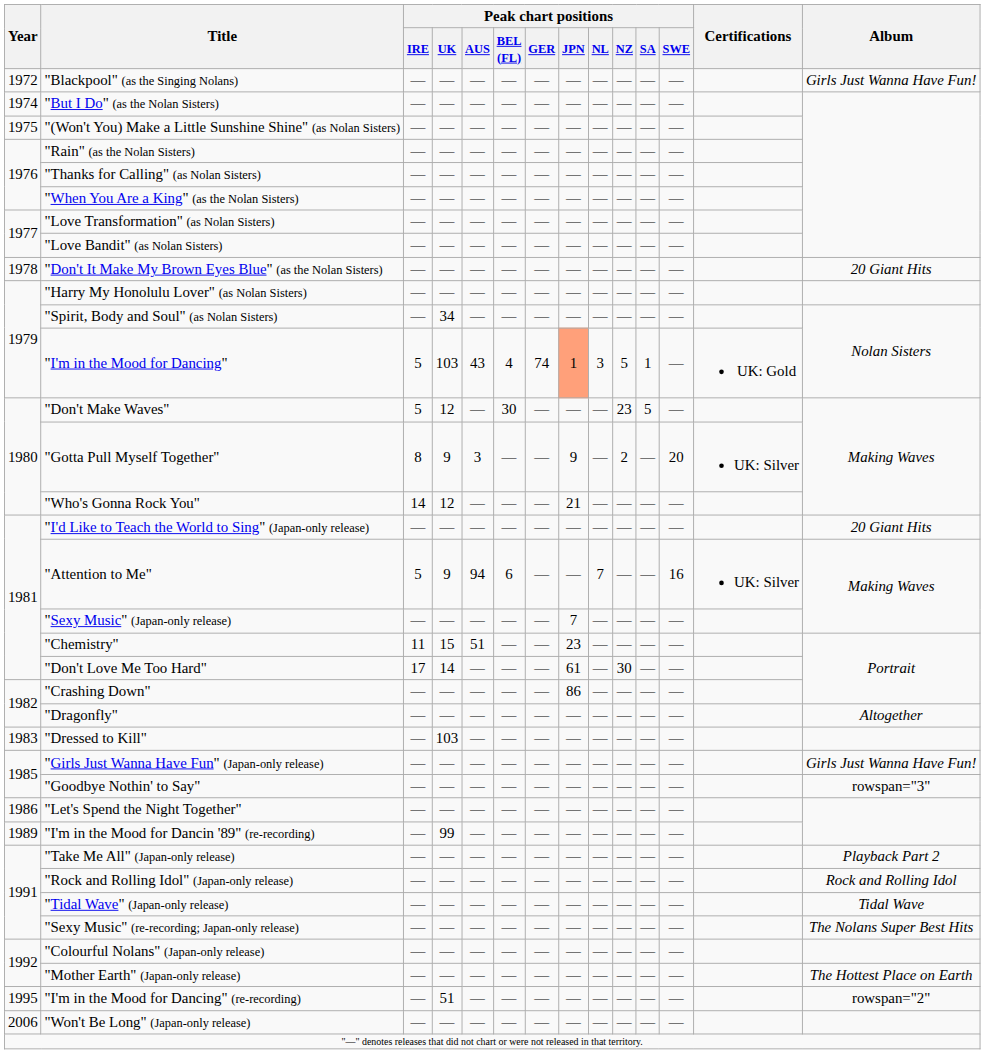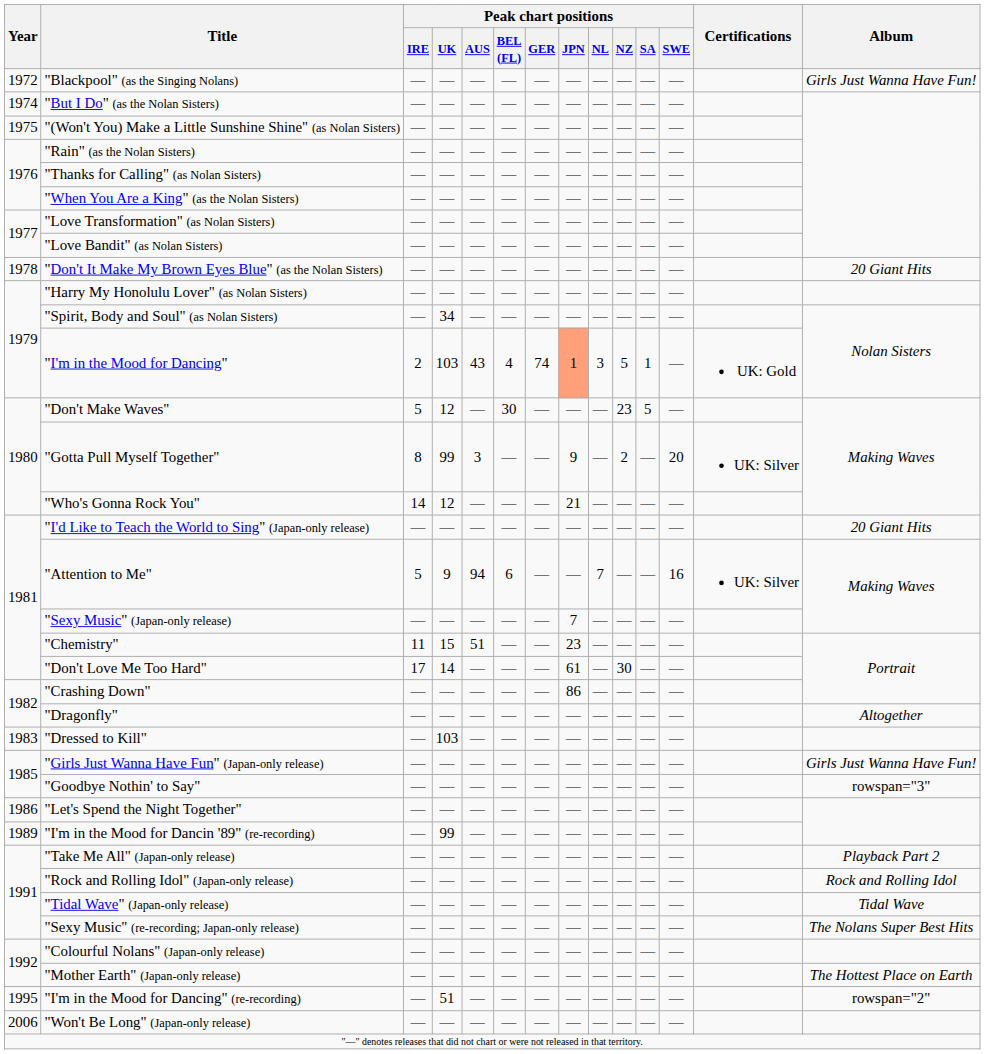(418, 363) 5 -> (418, 363) 2
(447, 456) 9 -> (447, 456) 99
